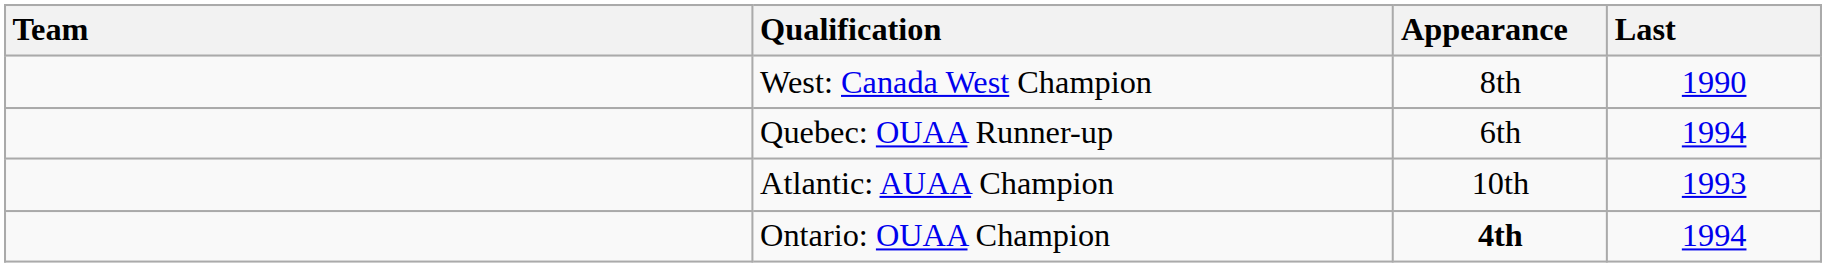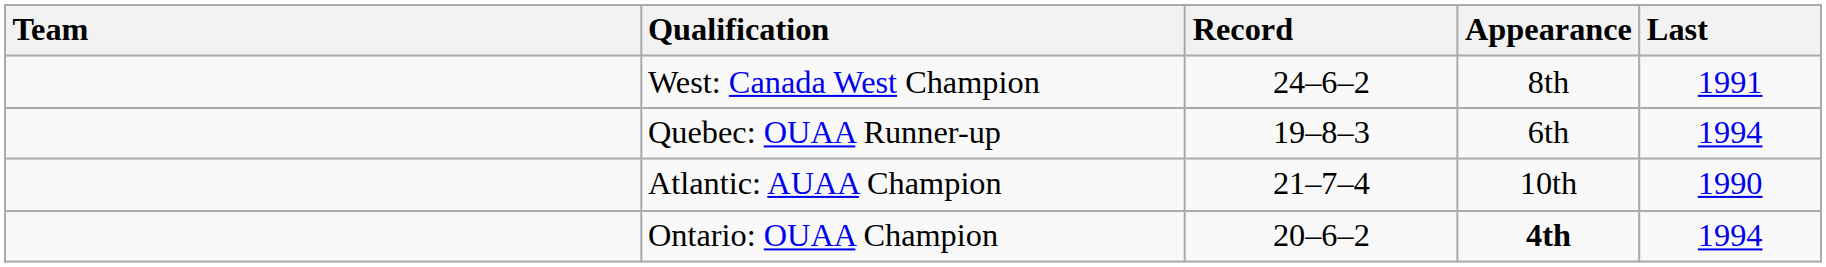+ column: (1243, 30)
(1714, 81) 1990 -> (1730, 81) 1991
(1714, 183) 1993 -> (1730, 183) 1990
